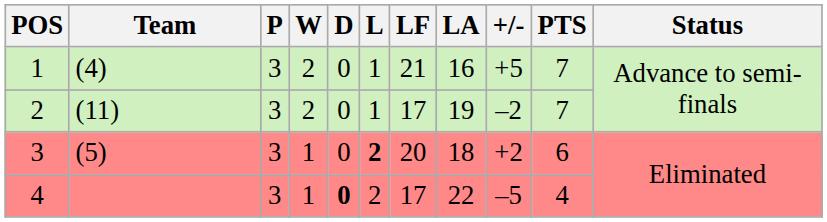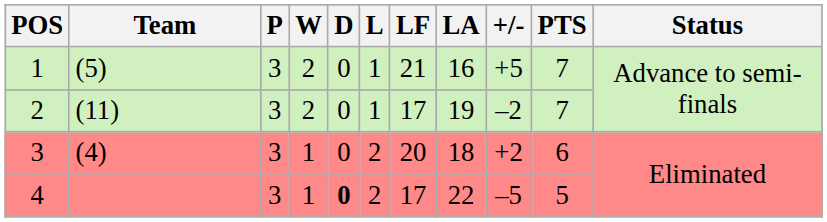(91, 68) (4) -> (91, 68) (5)
(91, 152) (5) -> (91, 152) (4)
(375, 152) bold -> (375, 152) normal
(562, 195) 4 -> (562, 195) 5
